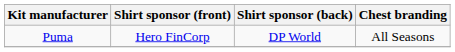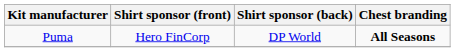(403, 36) normal -> (403, 36) bold
